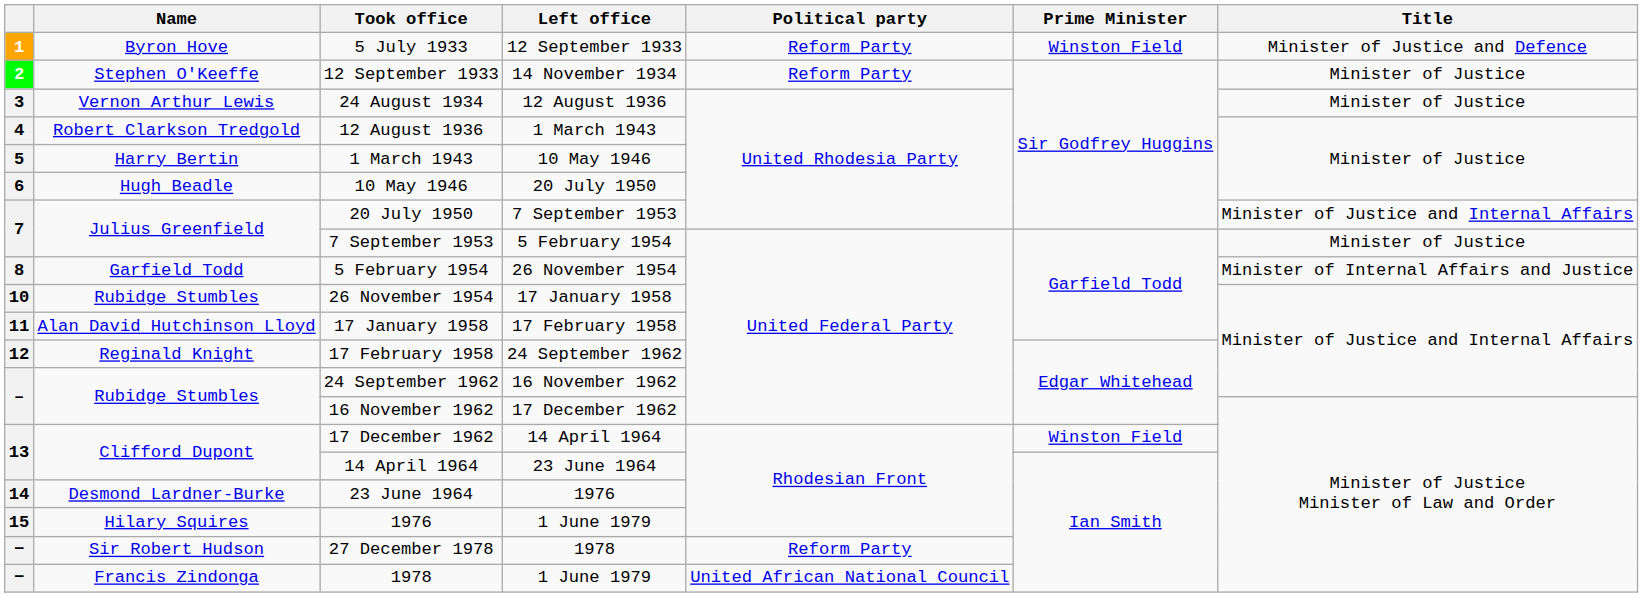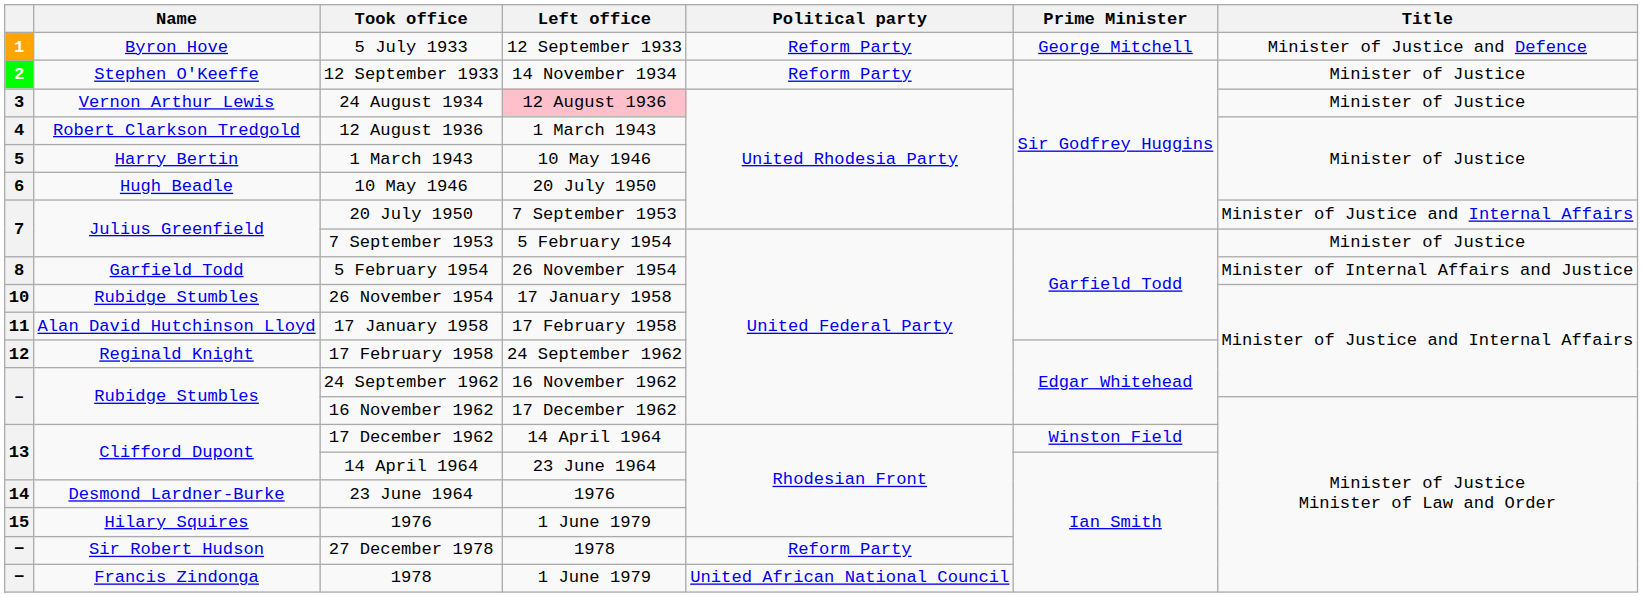(1115, 47) Winston Field -> (1115, 47) George Mitchell
(594, 103) no background -> (594, 103) pink background
